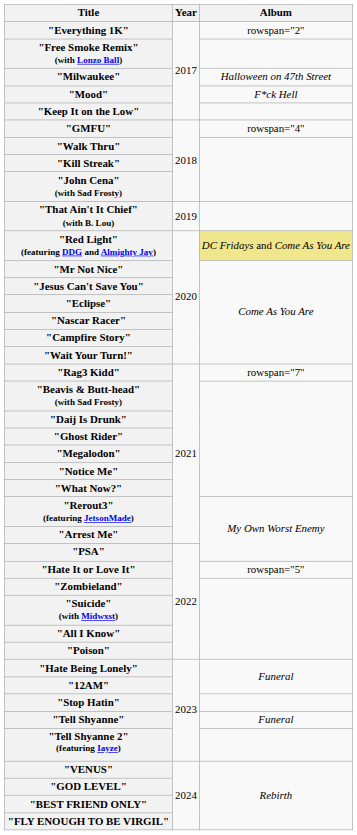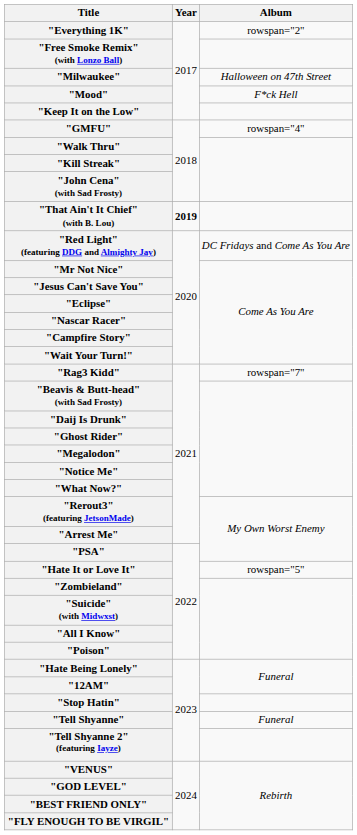(186, 216) normal -> (186, 216) bold
(276, 245) khaki background -> (276, 245) no background
